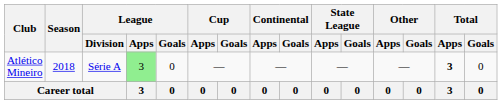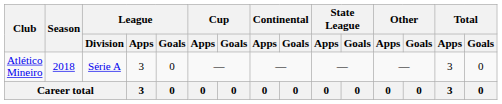(141, 66) lightgreen background -> (141, 66) no background
(450, 66) bold -> (450, 66) normal
